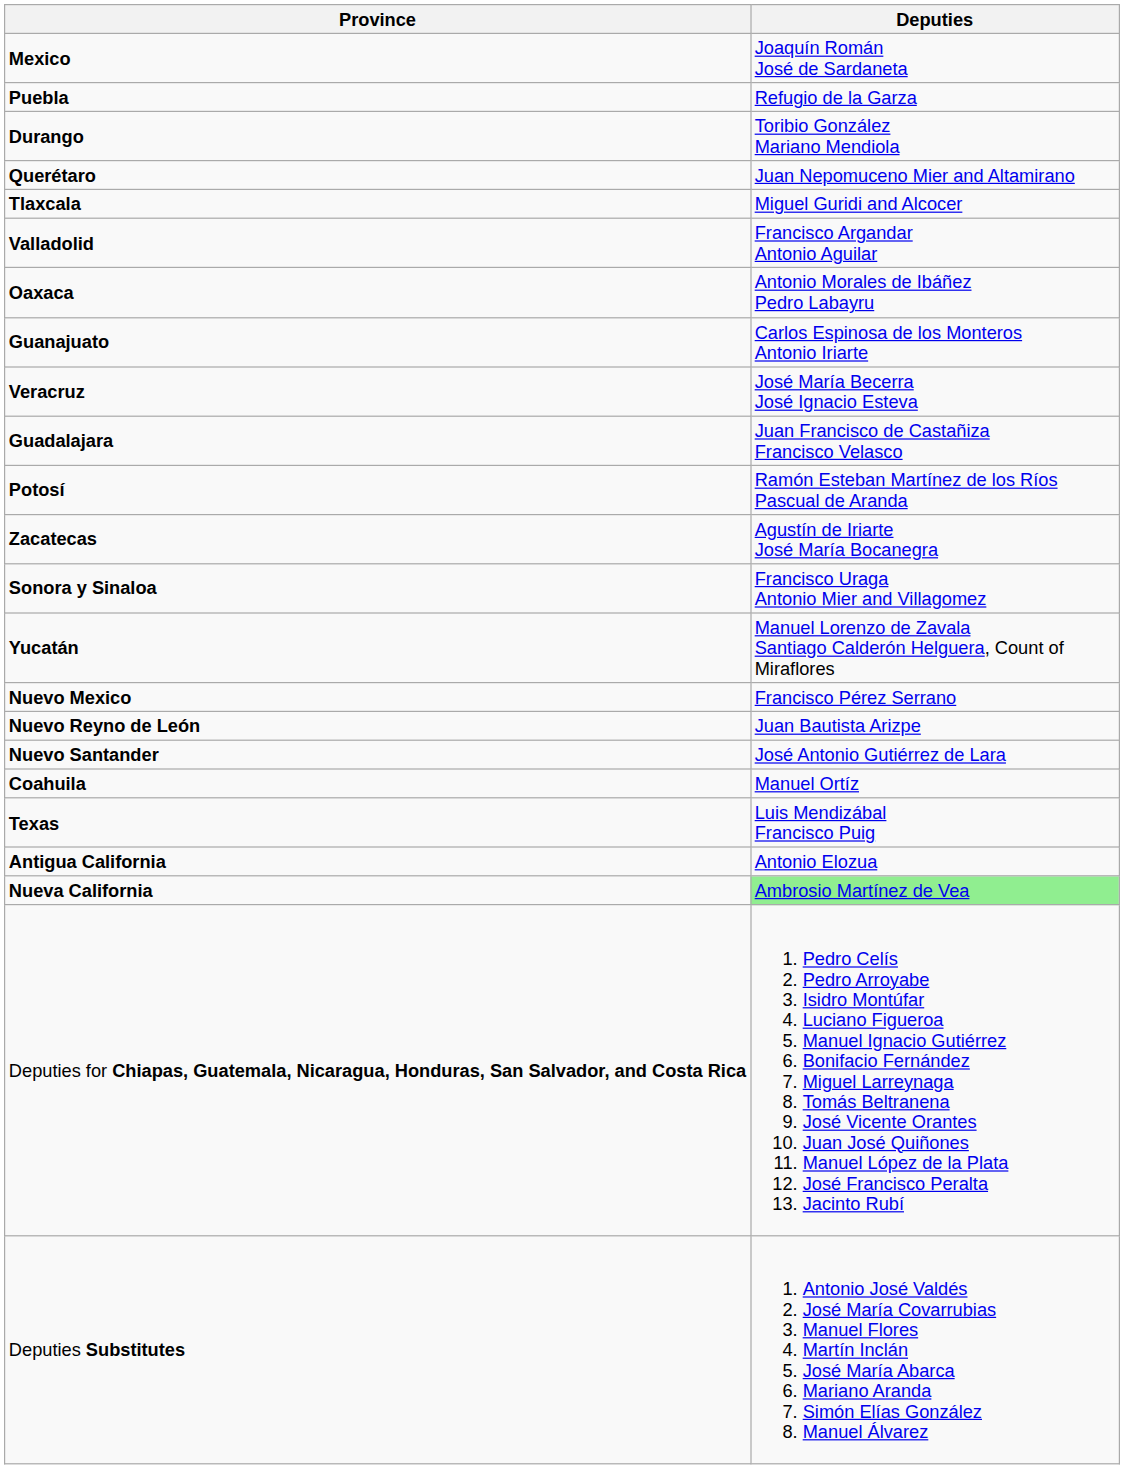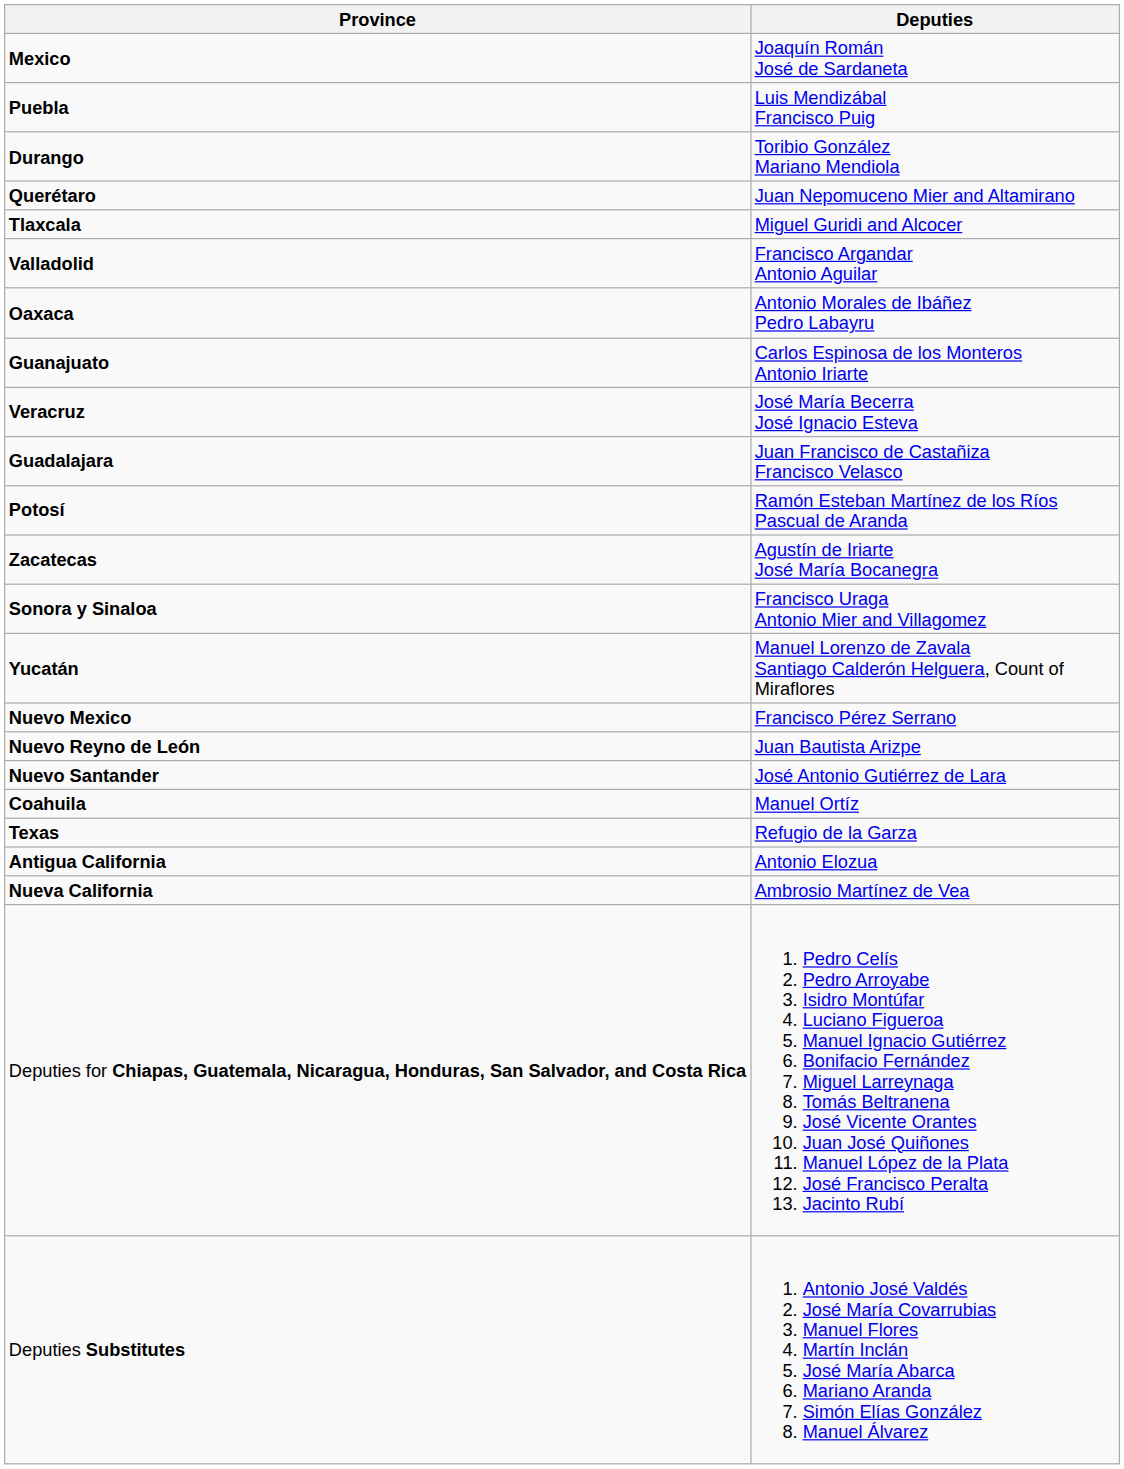(836, 97) Refugio de la Garza -> (821, 108) Luis Mendizábal Francisco Puig
(821, 823) Luis Mendizábal Francisco Puig -> (836, 833) Refugio de la Garza
(862, 891) lightgreen background -> (862, 891) no background
